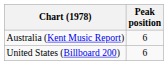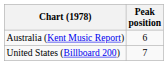(145, 53) 6 -> (145, 53) 7
